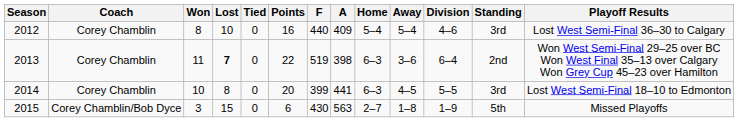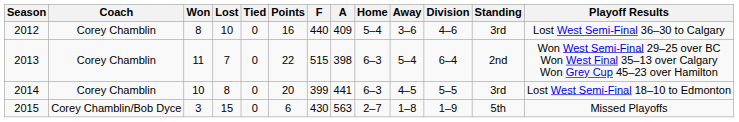(407, 30) 5–4 -> (407, 30) 3–6
(227, 60) bold -> (227, 60) normal
(319, 60) 519 -> (319, 60) 515
(407, 60) 3–6 -> (407, 60) 5–4
